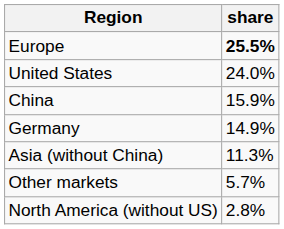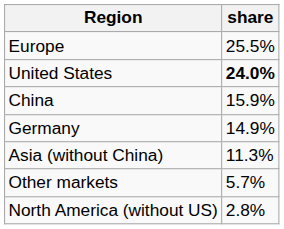(250, 45) bold -> (250, 45) normal
(250, 73) normal -> (250, 73) bold
